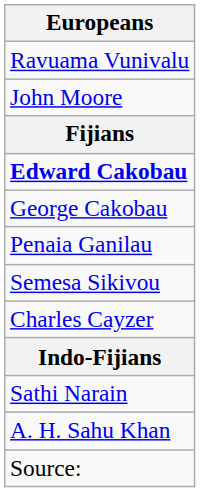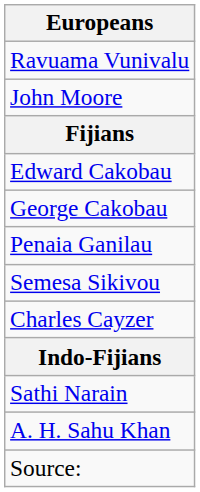(99, 171) bold -> (91, 171) normal
